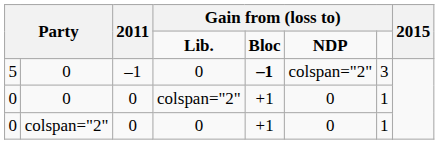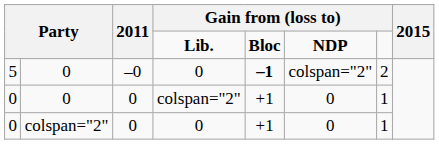(133, 71) –1 -> (133, 71) –0
(384, 71) 3 -> (384, 71) 2
